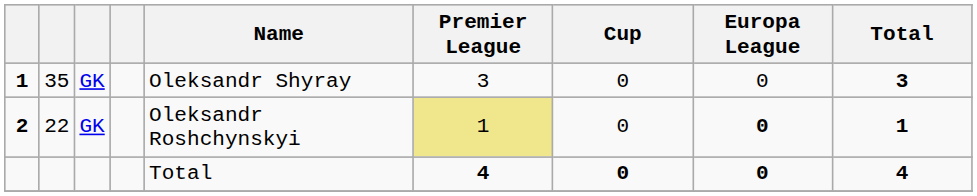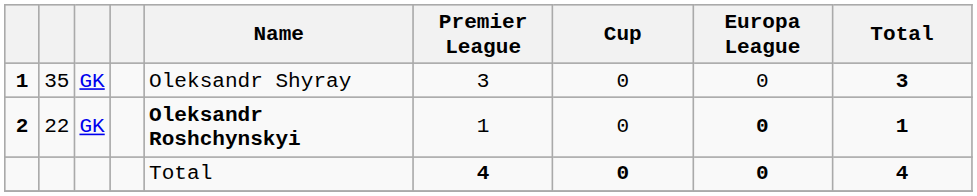(225, 127) normal -> (225, 127) bold
(483, 127) khaki background -> (483, 127) no background
